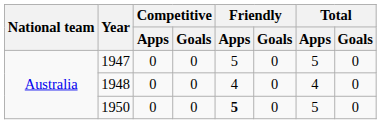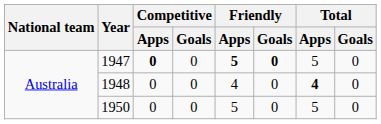(153, 61) normal -> (153, 61) bold
(234, 61) normal -> (234, 61) bold
(275, 61) normal -> (275, 61) bold
(315, 84) normal -> (315, 84) bold
(234, 107) bold -> (234, 107) normal
